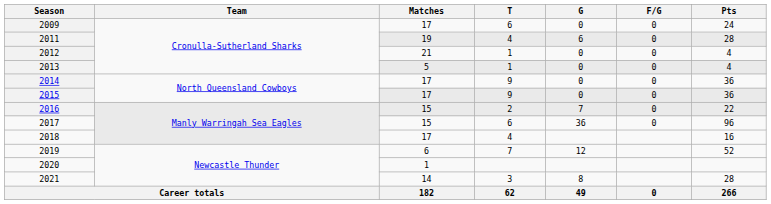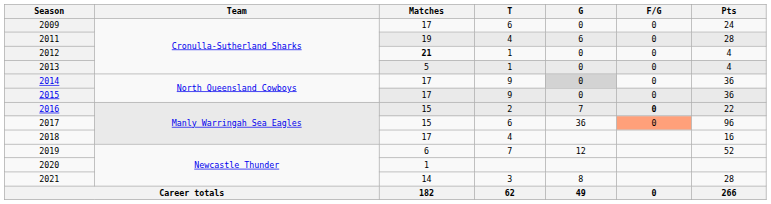(427, 53) normal -> (427, 53) bold
(581, 81) no background -> (581, 81) lightgrey background
(654, 109) normal -> (654, 109) bold
(654, 123) no background -> (654, 123) lightsalmon background
